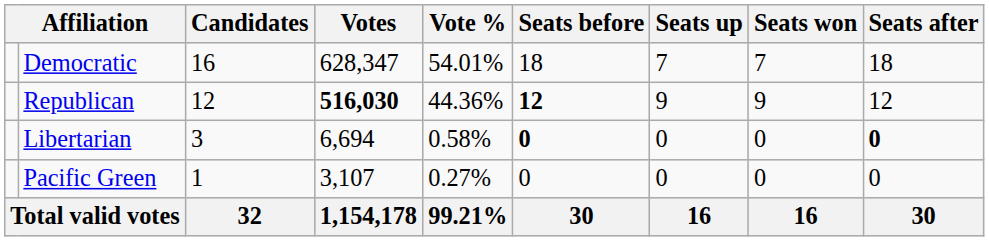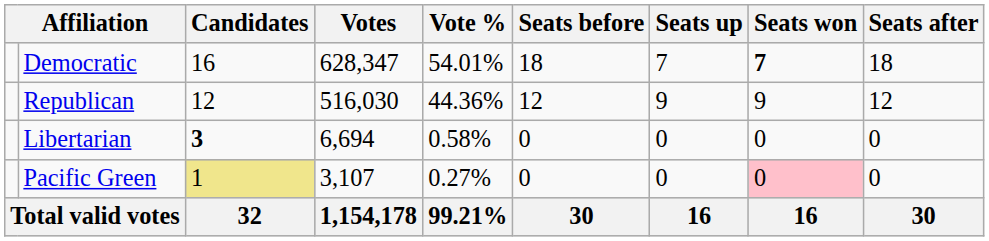(760, 62) normal -> (760, 62) bold
(359, 100) bold -> (359, 100) normal
(531, 100) bold -> (531, 100) normal
(197, 139) normal -> (197, 139) bold
(525, 139) bold -> (525, 139) normal
(875, 139) bold -> (875, 139) normal
(197, 178) no background -> (197, 178) khaki background
(760, 178) no background -> (760, 178) pink background
